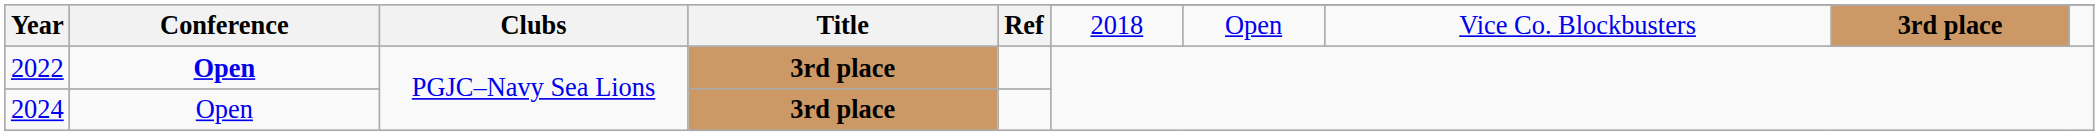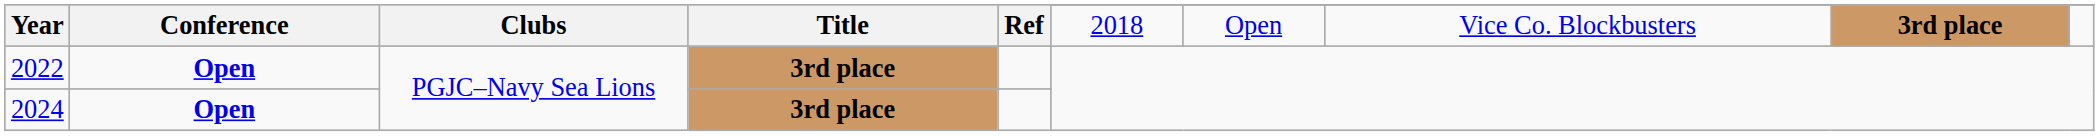(224, 109) normal -> (224, 109) bold
